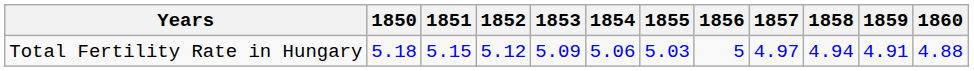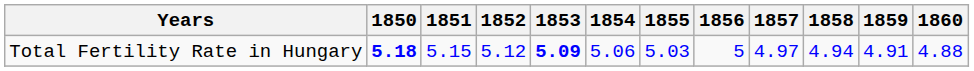(394, 51) normal -> (394, 51) bold
(558, 51) normal -> (558, 51) bold
